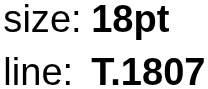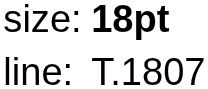(148, 72) bold -> (148, 72) normal
